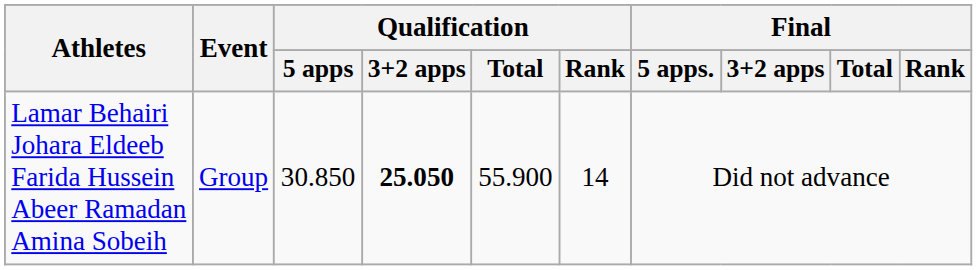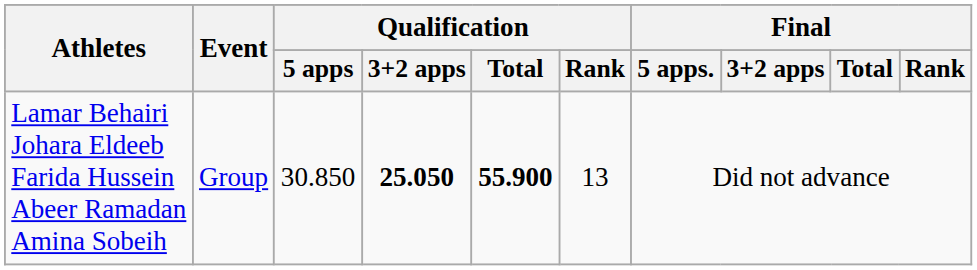(515, 178) normal -> (515, 178) bold
(595, 178) 14 -> (595, 178) 13
